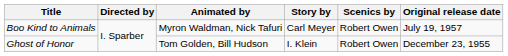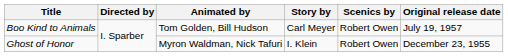(220, 28) Myron Waldman, Nick Tafuri -> (213, 28) Tom Golden, Bill Hudson
(213, 43) Tom Golden, Bill Hudson -> (220, 43) Myron Waldman, Nick Tafuri
